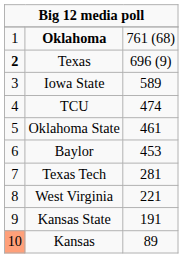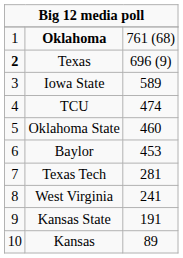(151, 128) 461 -> (151, 128) 460
(151, 196) 221 -> (151, 196) 241
(15, 241) lightsalmon background -> (15, 241) no background
